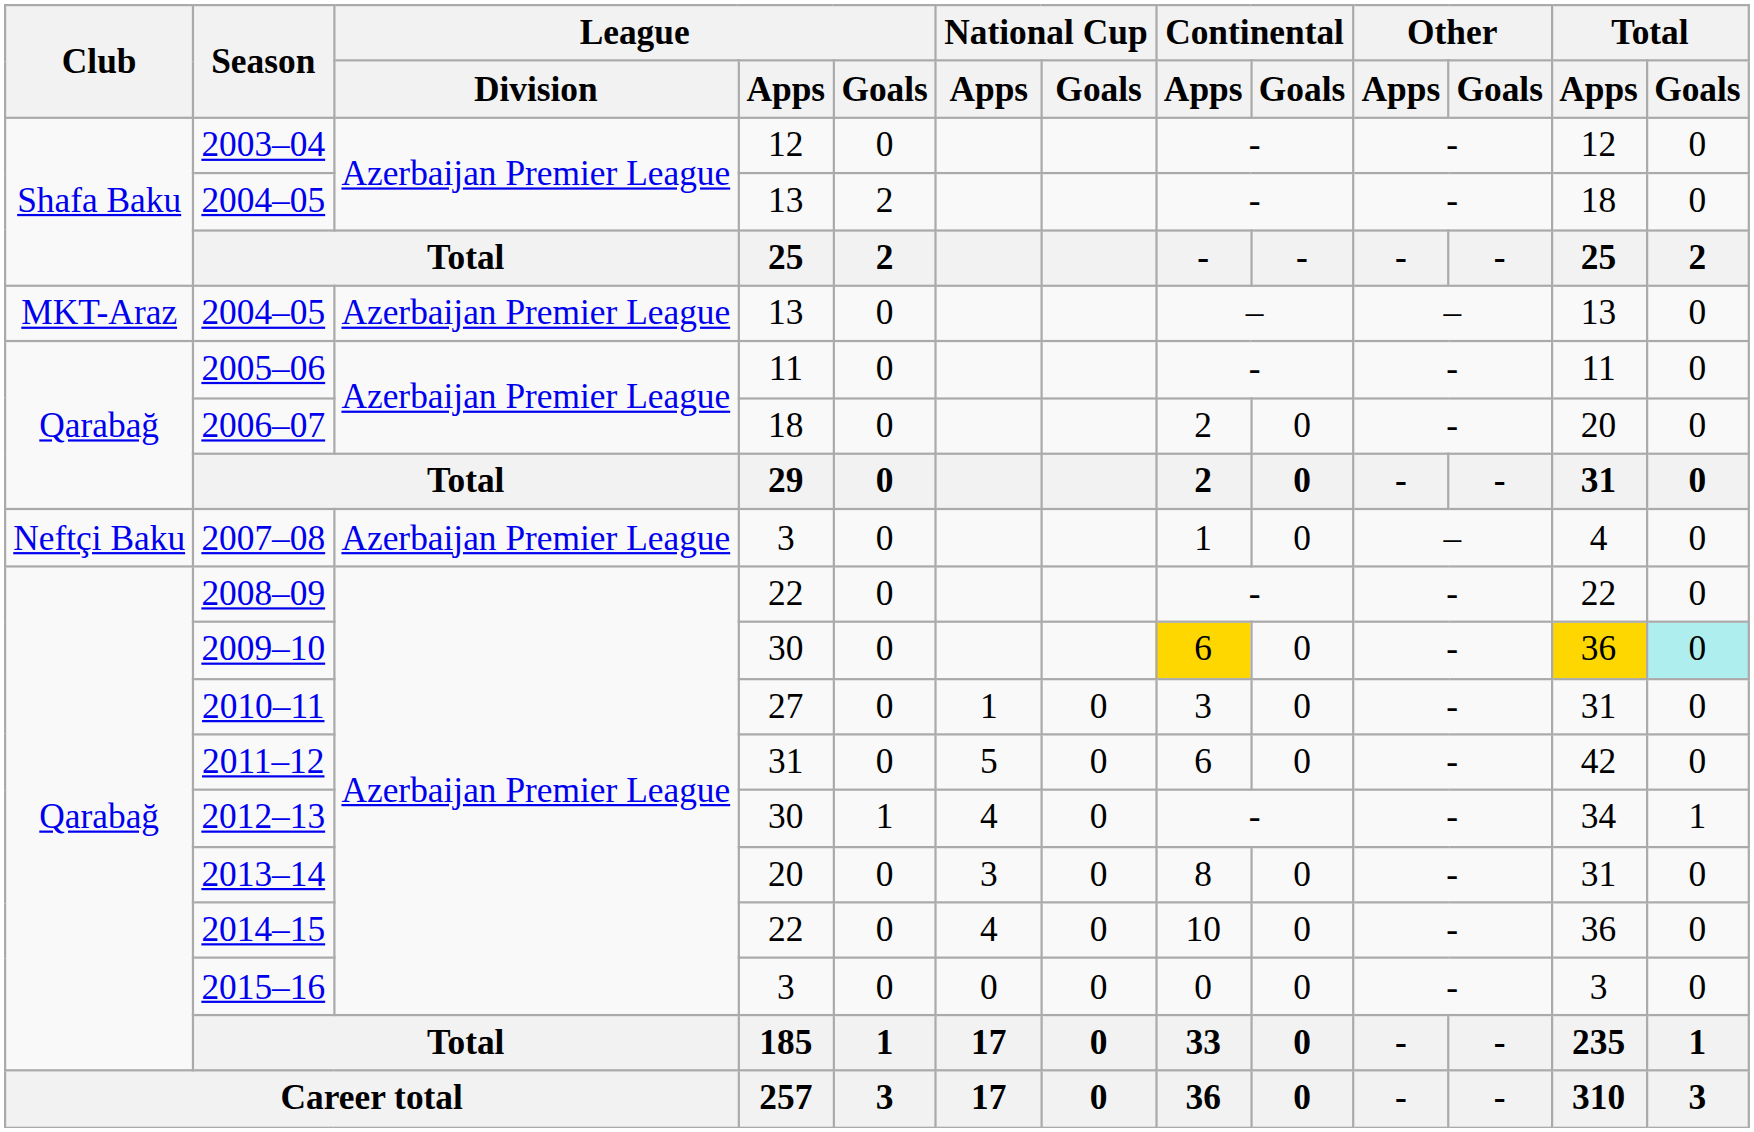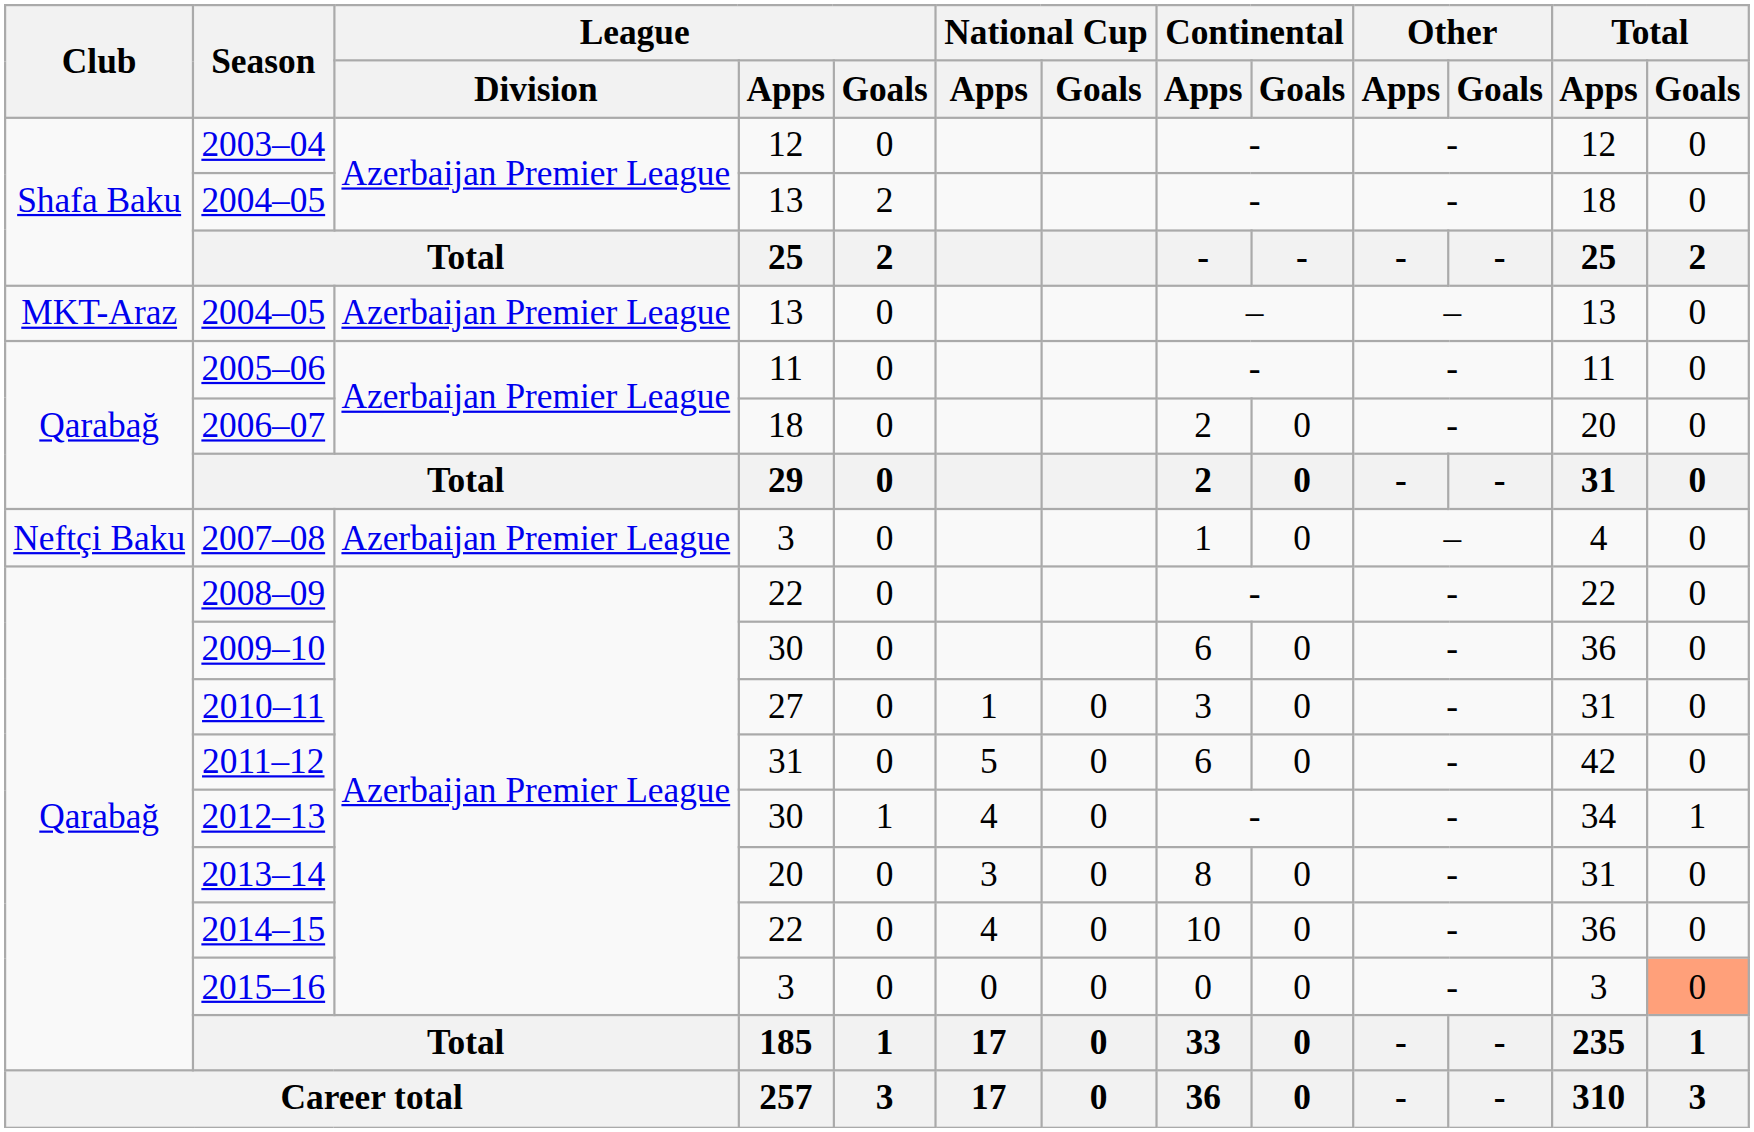(1203, 649) gold background -> (1203, 649) no background
(1599, 649) gold background -> (1599, 649) no background
(1697, 649) paleturquoise background -> (1697, 649) no background
(1697, 985) no background -> (1697, 985) lightsalmon background
